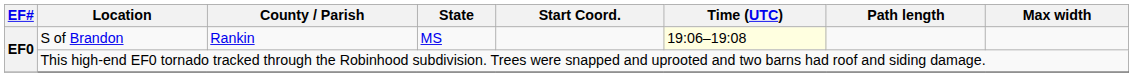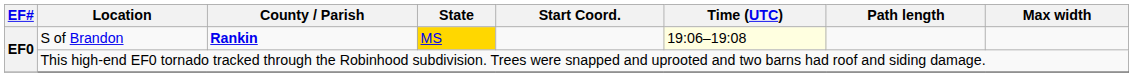(232, 38) normal -> (234, 38) bold
(431, 38) no background -> (431, 38) gold background
